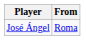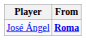(66, 27) normal -> (67, 27) bold
